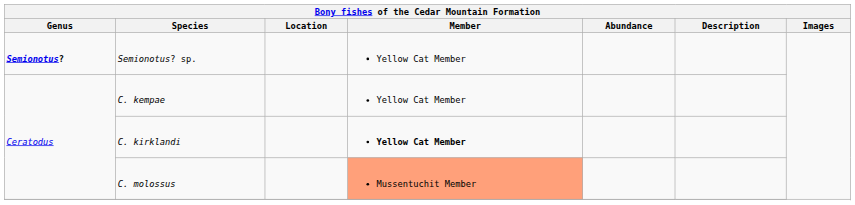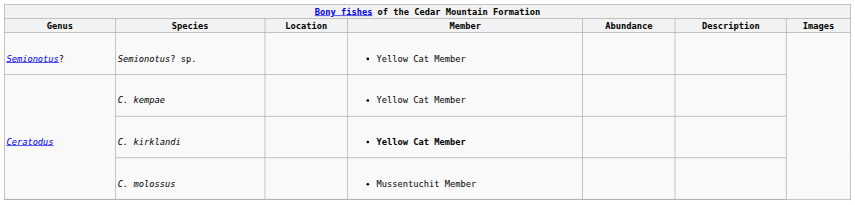(35, 59) bold -> (35, 59) normal
(465, 184) lightsalmon background -> (465, 184) no background
